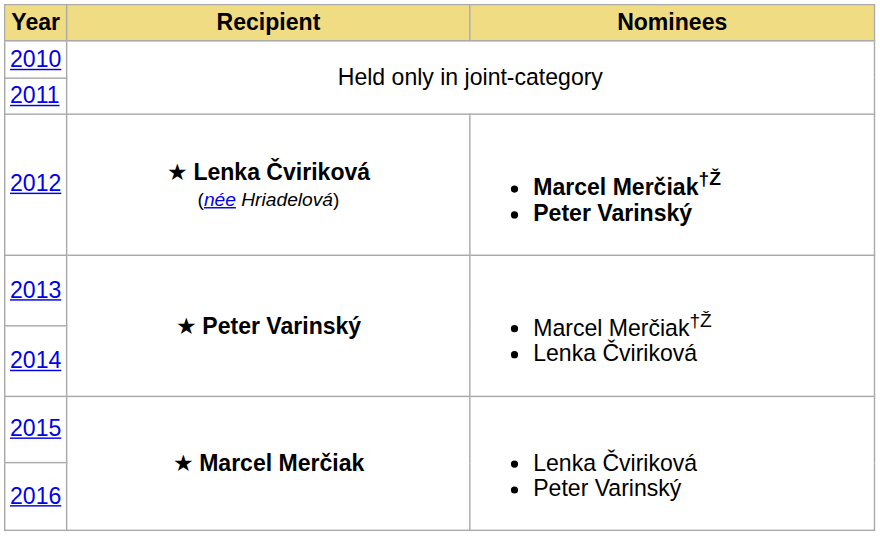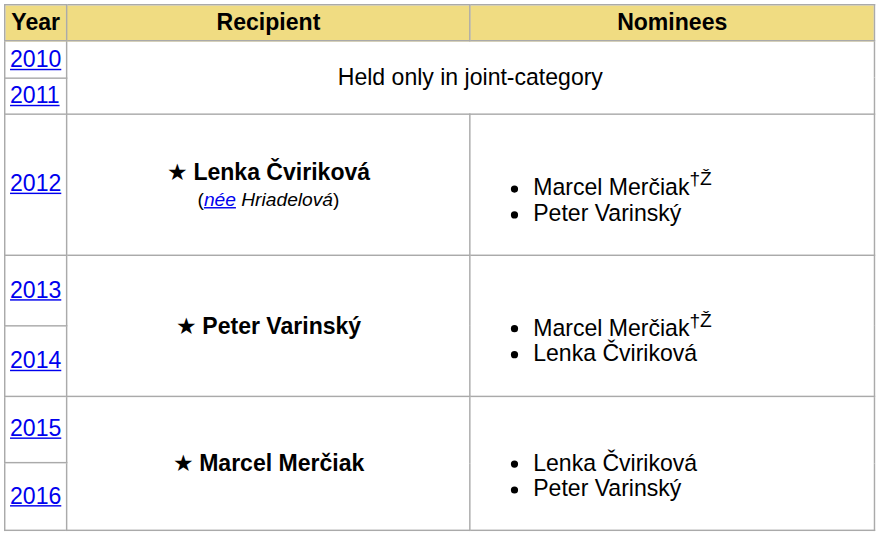(672, 198) bold -> (672, 198) normal
